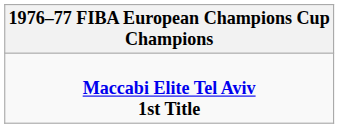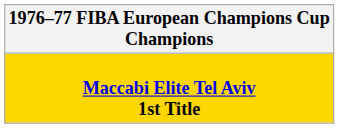(169, 98) no background -> (169, 98) gold background
